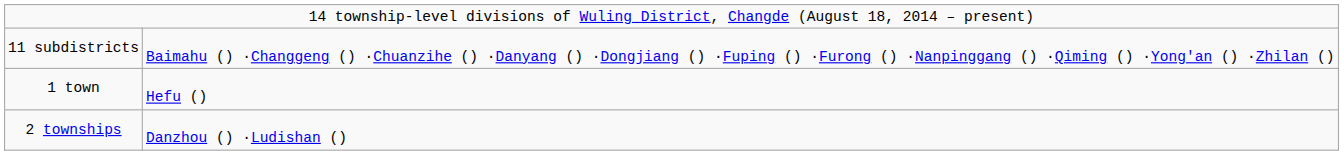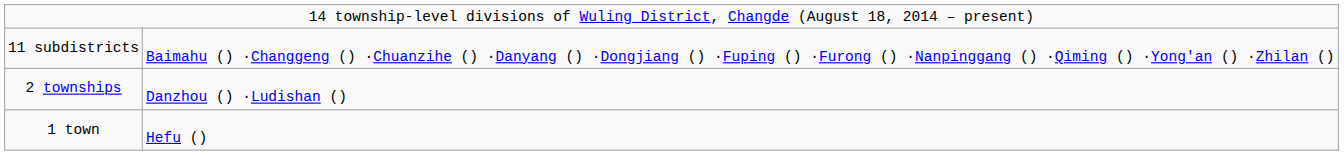rows swapped: (74, 89) <-> (74, 130)
